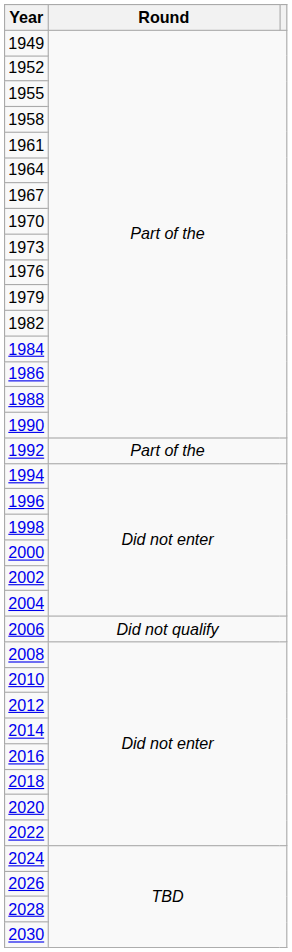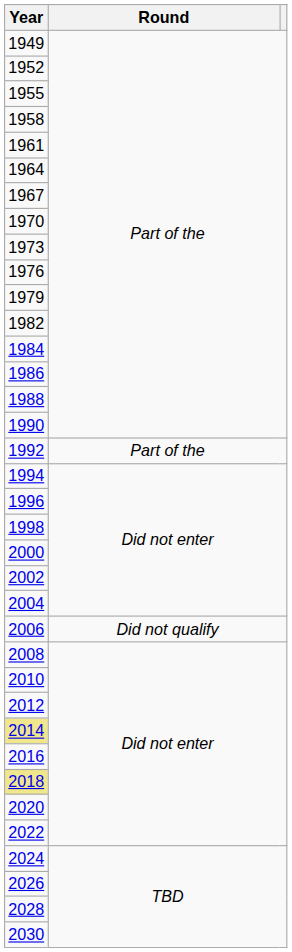(26, 731) no background -> (26, 731) khaki background
(26, 782) no background -> (26, 782) khaki background
